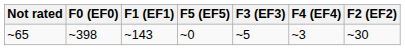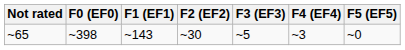columns swapped: (372, 14) <-> (205, 14)
